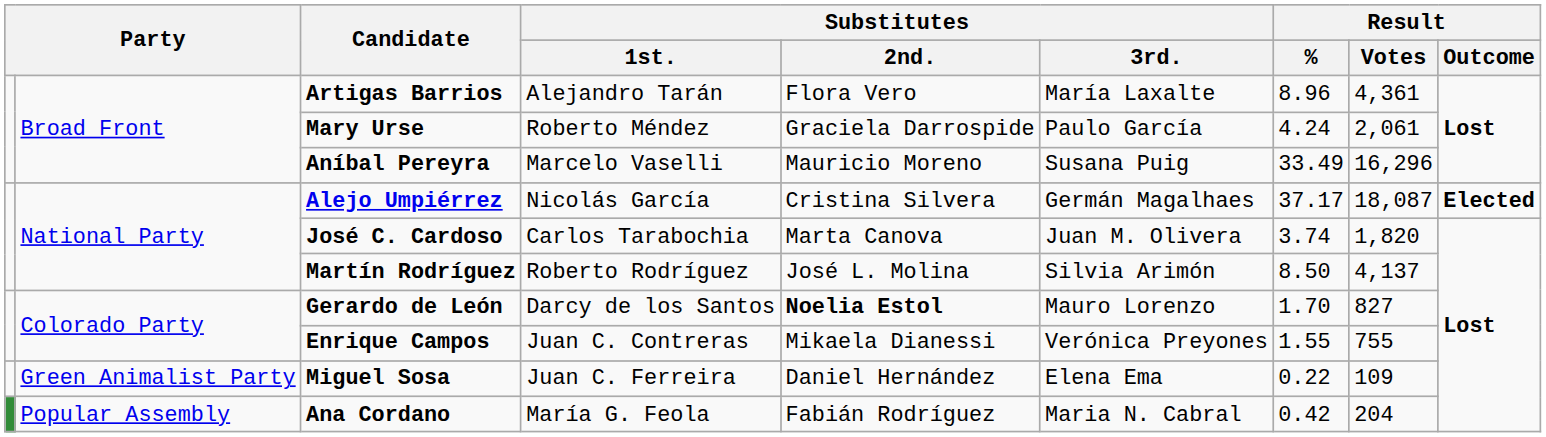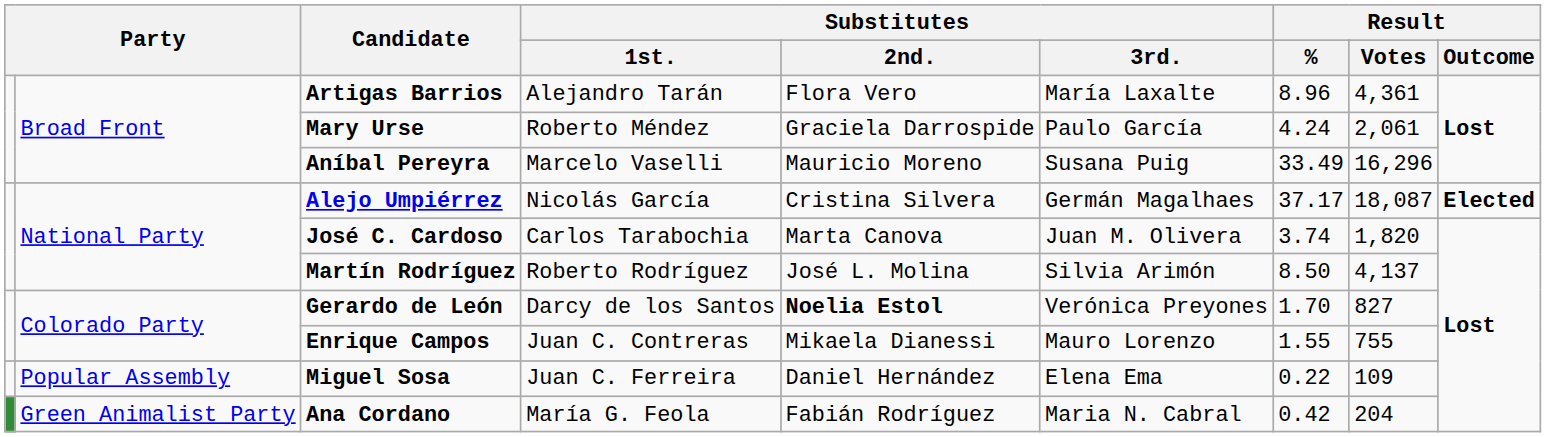(1130, 307) Mauro Lorenzo -> (1156, 307) Verónica Preyones
(1156, 343) Verónica Preyones -> (1130, 343) Mauro Lorenzo
(158, 379) Green Animalist Party -> (125, 379) Popular Assembly
(125, 414) Popular Assembly -> (158, 414) Green Animalist Party
